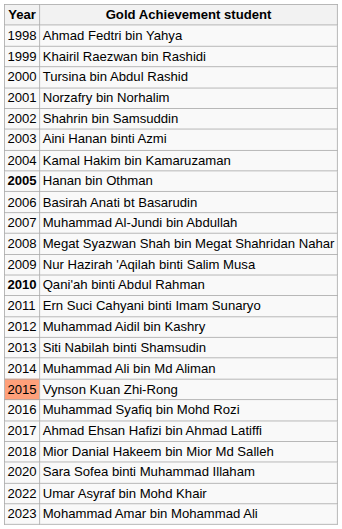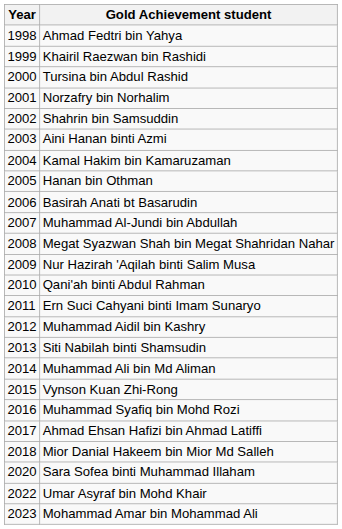(22, 181) bold -> (22, 181) normal
(22, 285) bold -> (22, 285) normal
(22, 389) lightsalmon background -> (22, 389) no background
